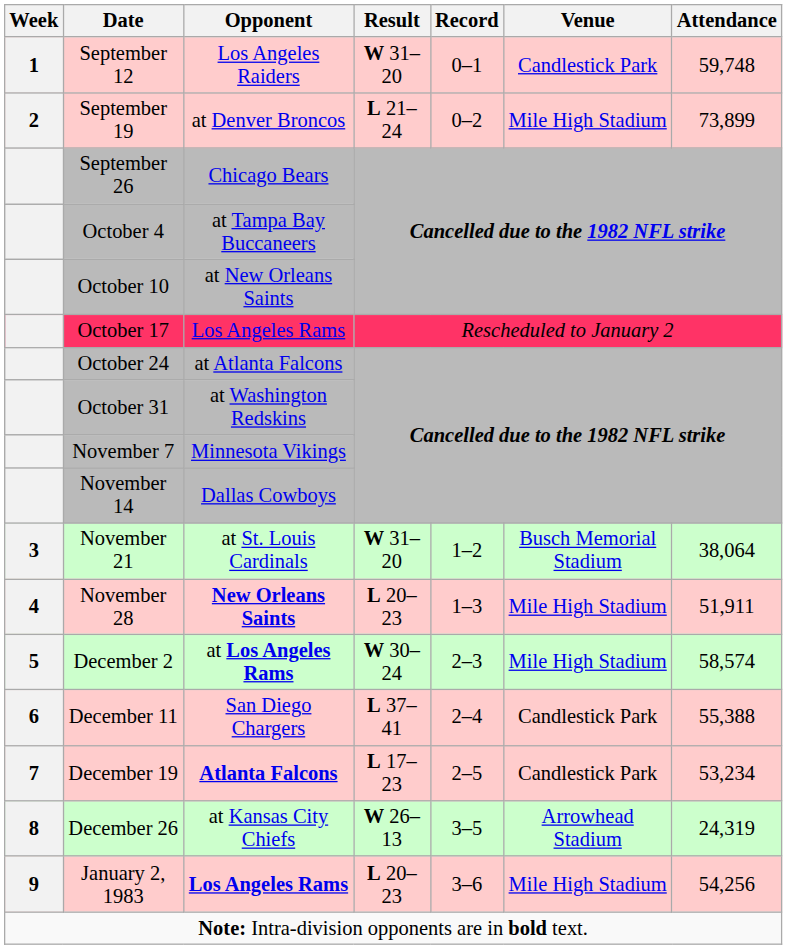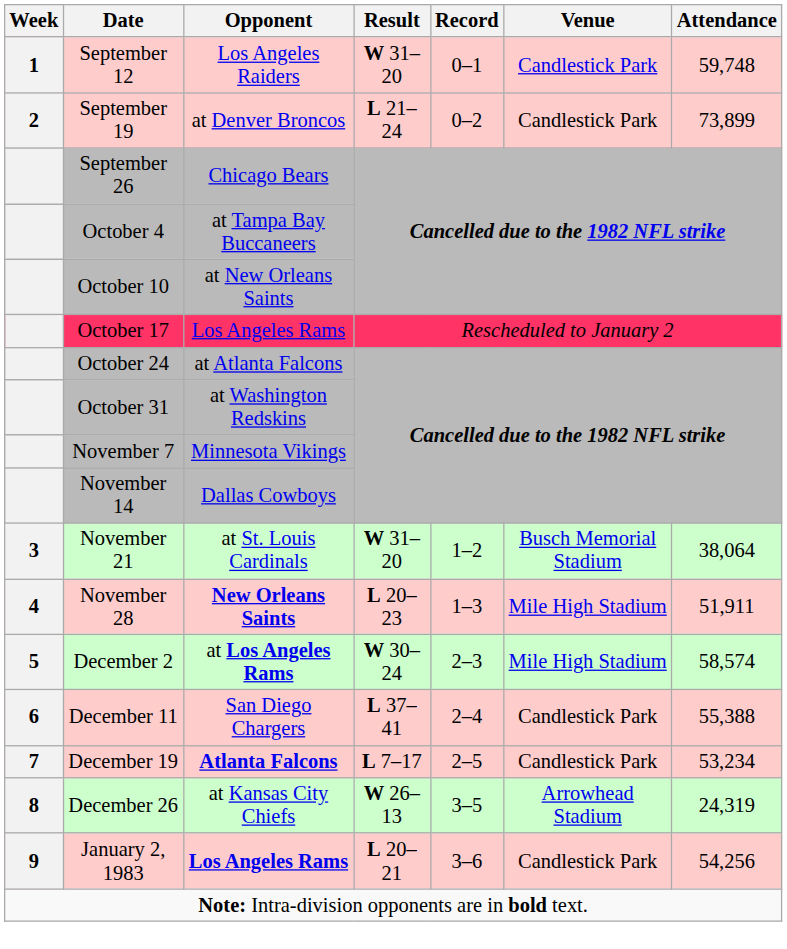(588, 120) Mile High Stadium -> (588, 120) Candlestick Park
(392, 772) L 17–23 -> (392, 761) L 7–17
(392, 883) L 20–23 -> (392, 860) L 20–21
(588, 883) Mile High Stadium -> (588, 860) Candlestick Park
